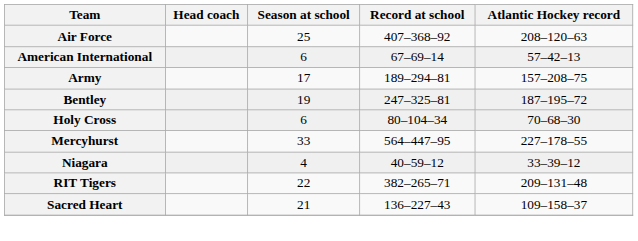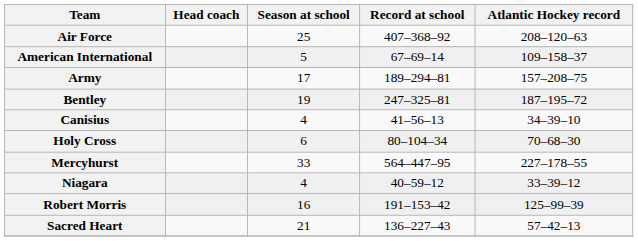(304, 57) 6 -> (304, 57) 5
(554, 57) 57–42–13 -> (554, 57) 109–158–37
+ row: (85, 120)
- row: (85, 183)
+ row: (85, 204)
(554, 204) 109–158–37 -> (554, 225) 57–42–13
